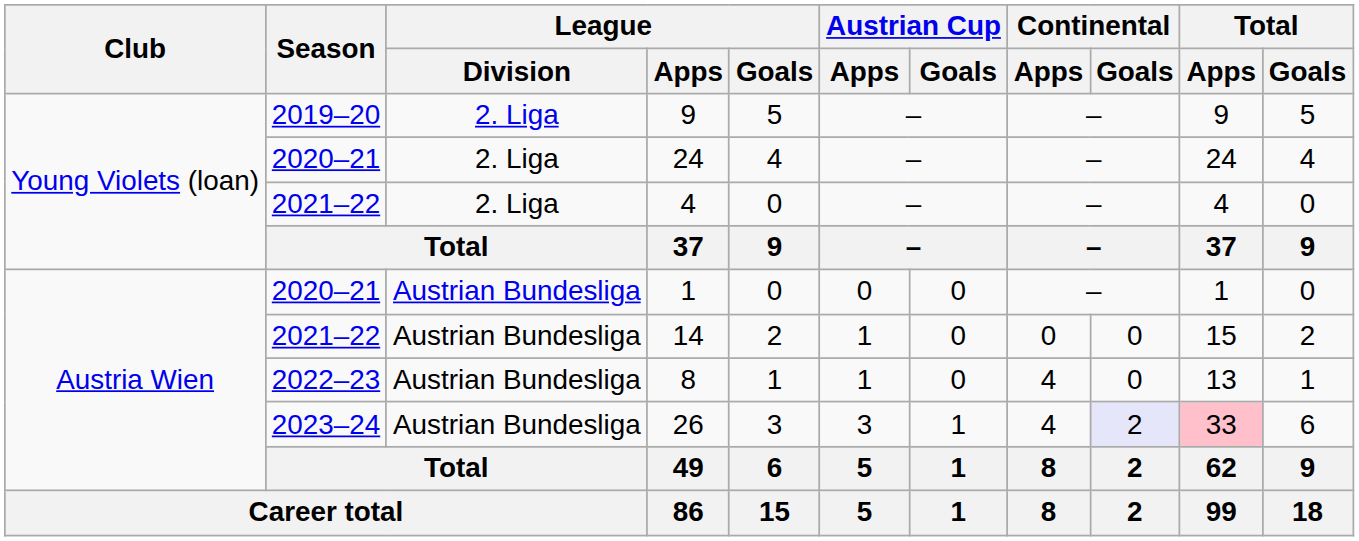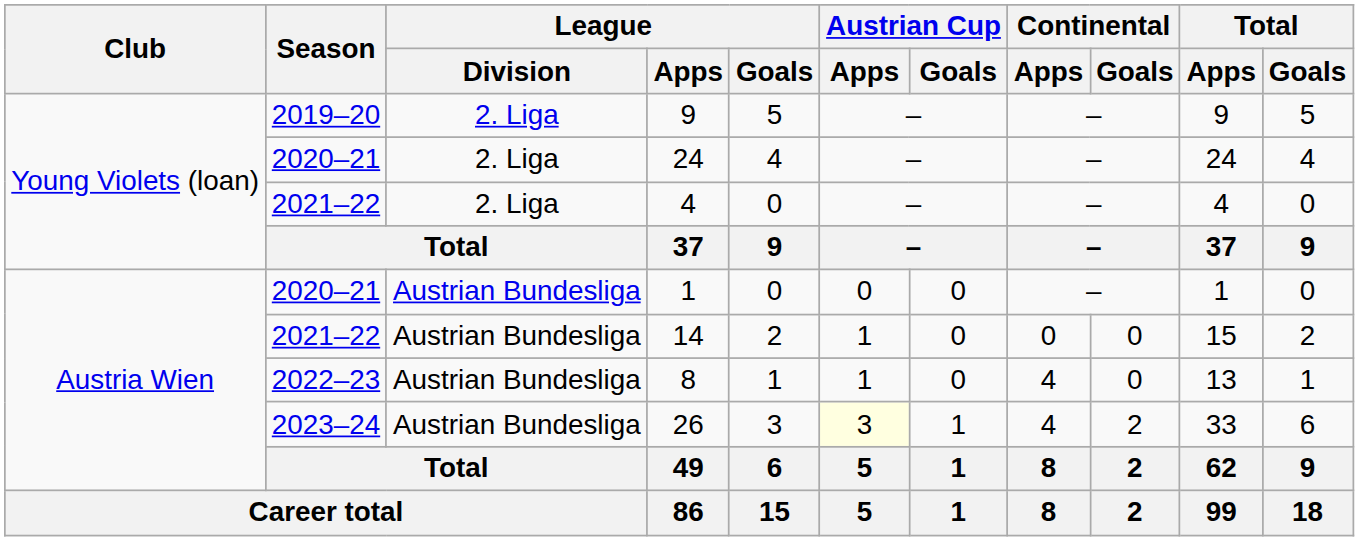(864, 423) no background -> (864, 423) lightyellow background
(1135, 423) lavender background -> (1135, 423) no background
(1221, 423) pink background -> (1221, 423) no background
